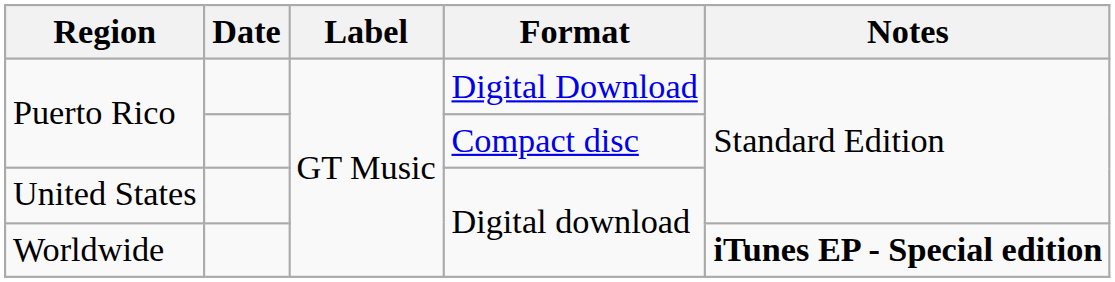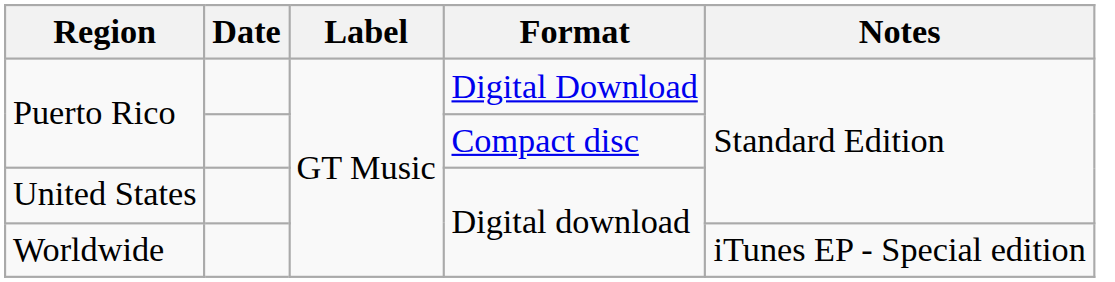(908, 248) bold -> (900, 248) normal
